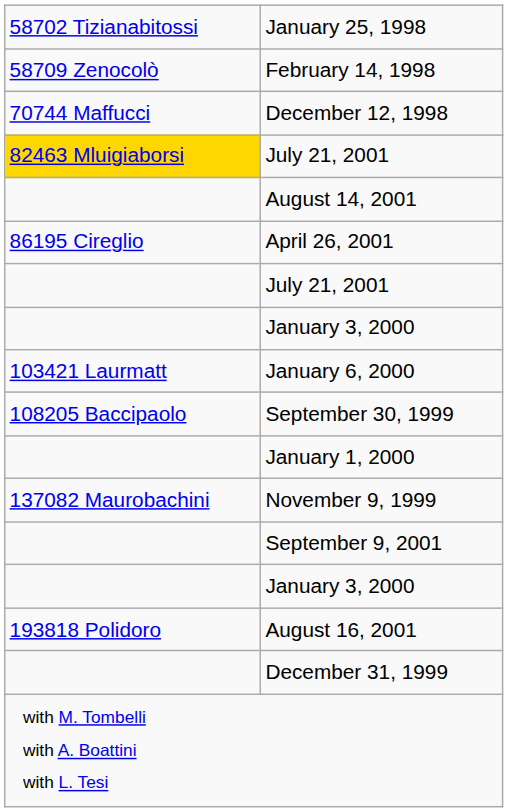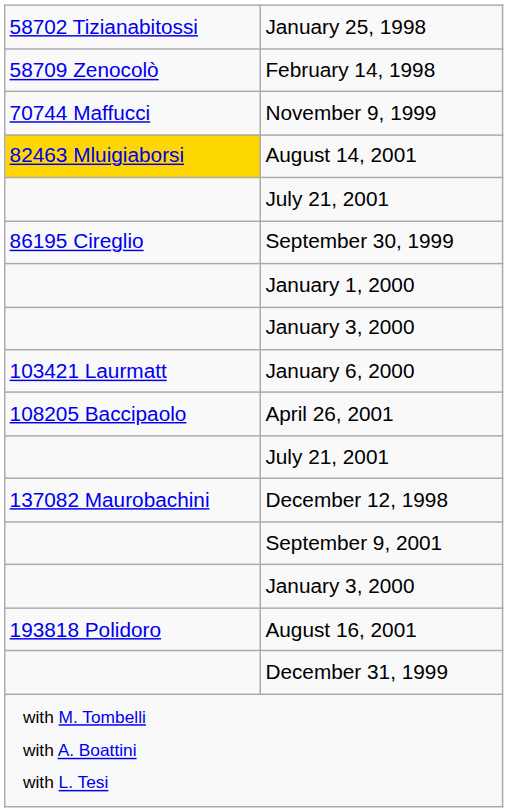(357, 113) December 12, 1998 -> (351, 113) November 9, 1999
(327, 156) July 21, 2001 -> (341, 156) August 14, 2001
(341, 199) August 14, 2001 -> (327, 199) July 21, 2001
(330, 242) April 26, 2001 -> (360, 242) September 30, 1999
(327, 285) July 21, 2001 -> (340, 285) January 1, 2000
(360, 414) September 30, 1999 -> (330, 414) April 26, 2001
(340, 457) January 1, 2000 -> (327, 457) July 21, 2001
(351, 500) November 9, 1999 -> (357, 500) December 12, 1998
